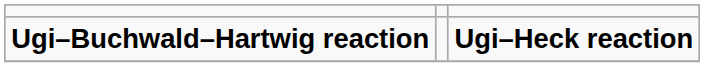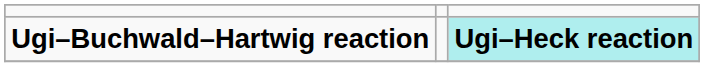(574, 38) no background -> (574, 38) paleturquoise background
